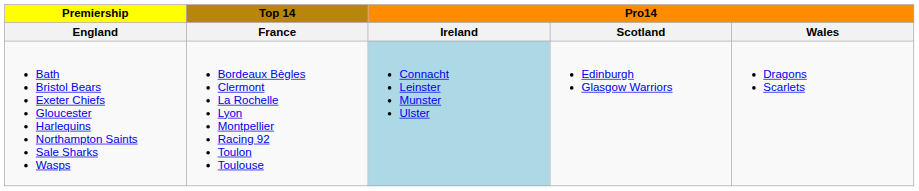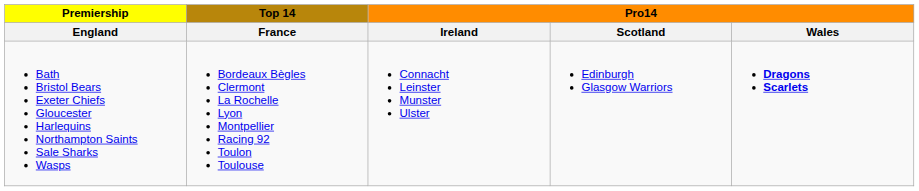(459, 94) lightblue background -> (459, 94) no background
(823, 81) normal -> (823, 81) bold
